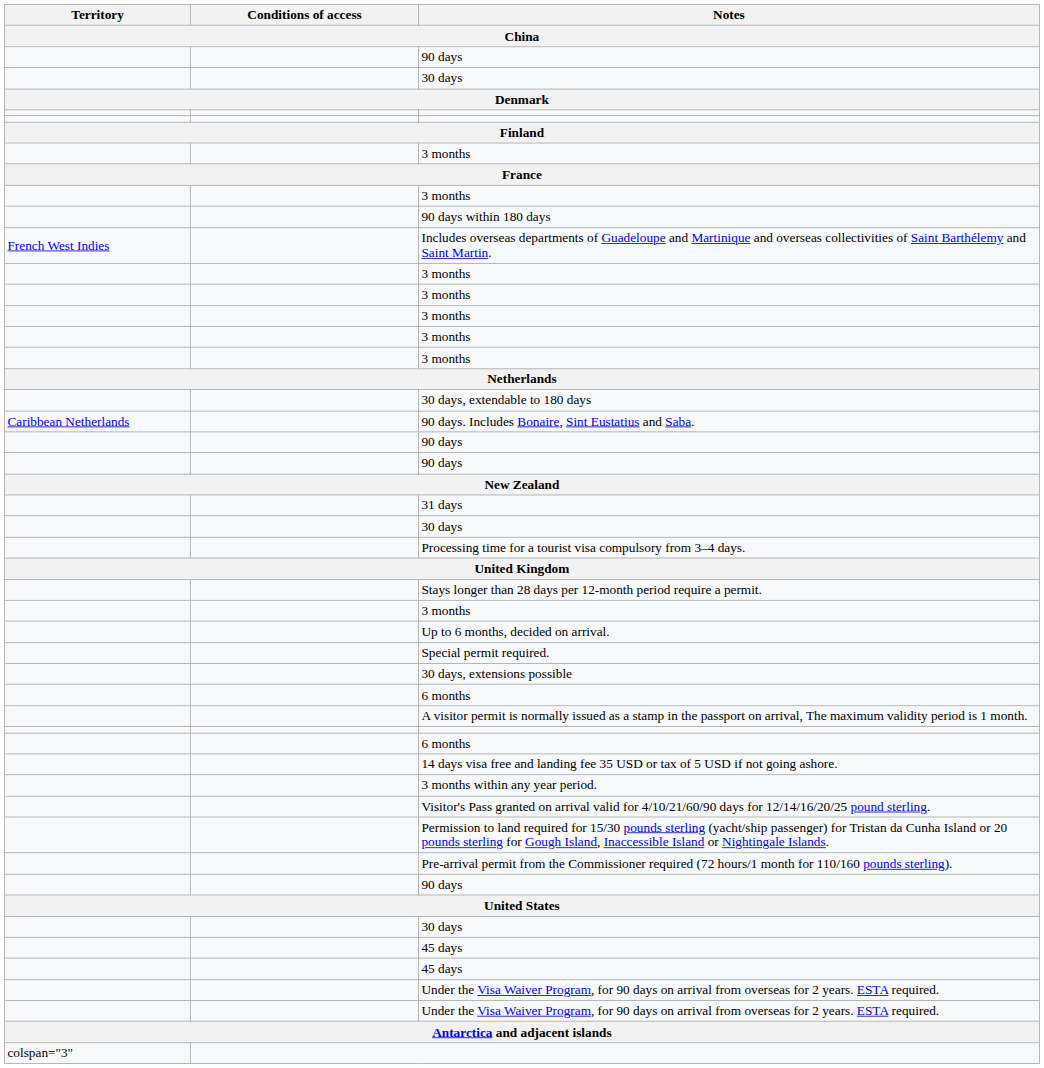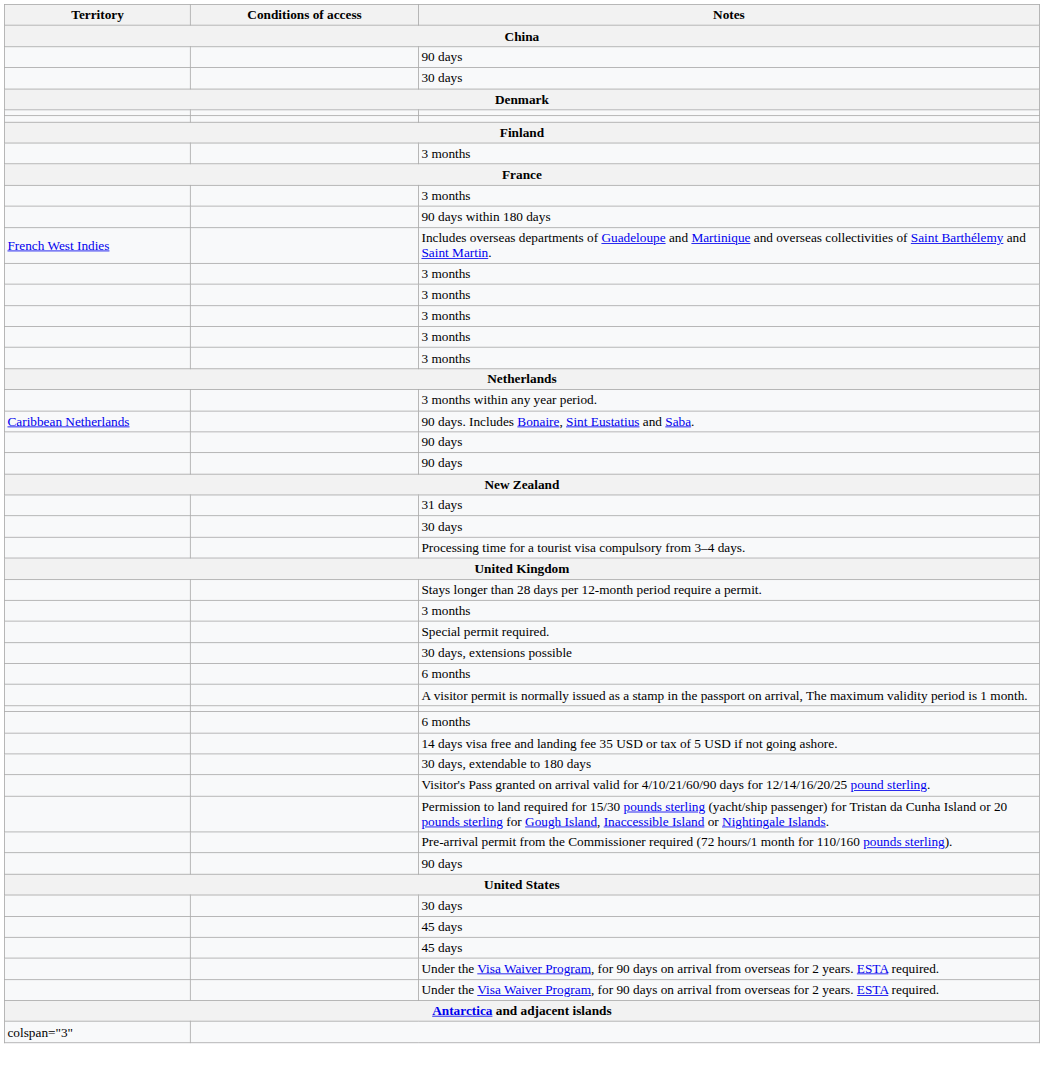rows swapped: (98, 400) <-> (98, 785)
- row: (98, 632)
